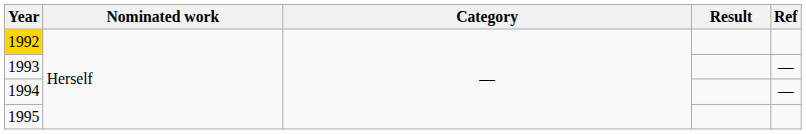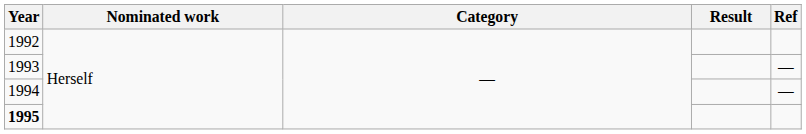(24, 41) gold background -> (24, 41) no background
(24, 116) normal -> (24, 116) bold
